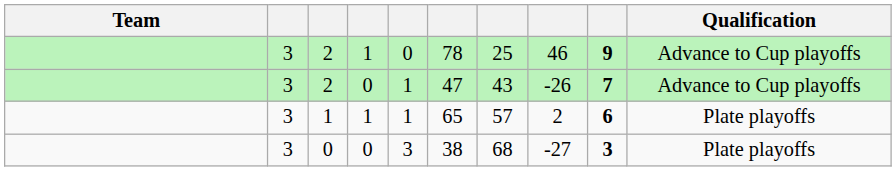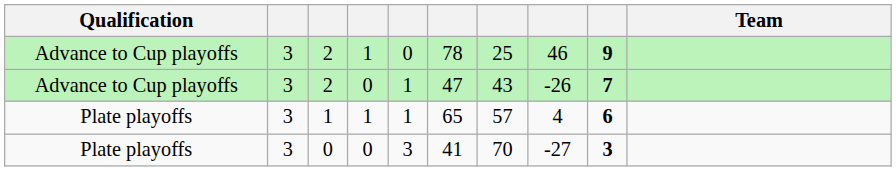columns swapped: (136, 20) <-> (759, 20)
(557, 117) 2 -> (557, 117) 4
(452, 149) 38 -> (452, 149) 41
(502, 149) 68 -> (502, 149) 70
